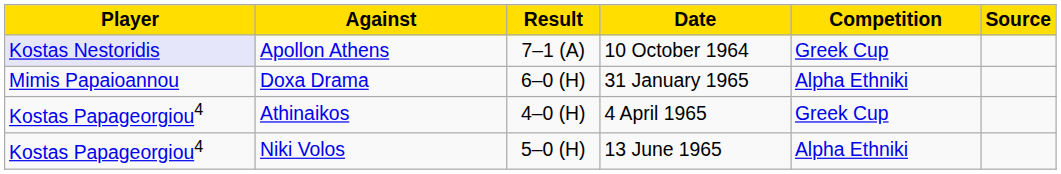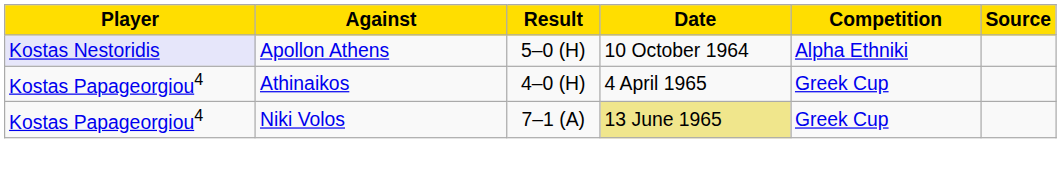(553, 50) 7–1 (A) -> (553, 50) 5–0 (H)
(842, 50) Greek Cup -> (851, 50) Alpha Ethniki
- row: (314, 81)
(553, 150) 5–0 (H) -> (553, 119) 7–1 (A)
(663, 150) no background -> (663, 119) khaki background
(851, 150) Alpha Ethniki -> (842, 119) Greek Cup
